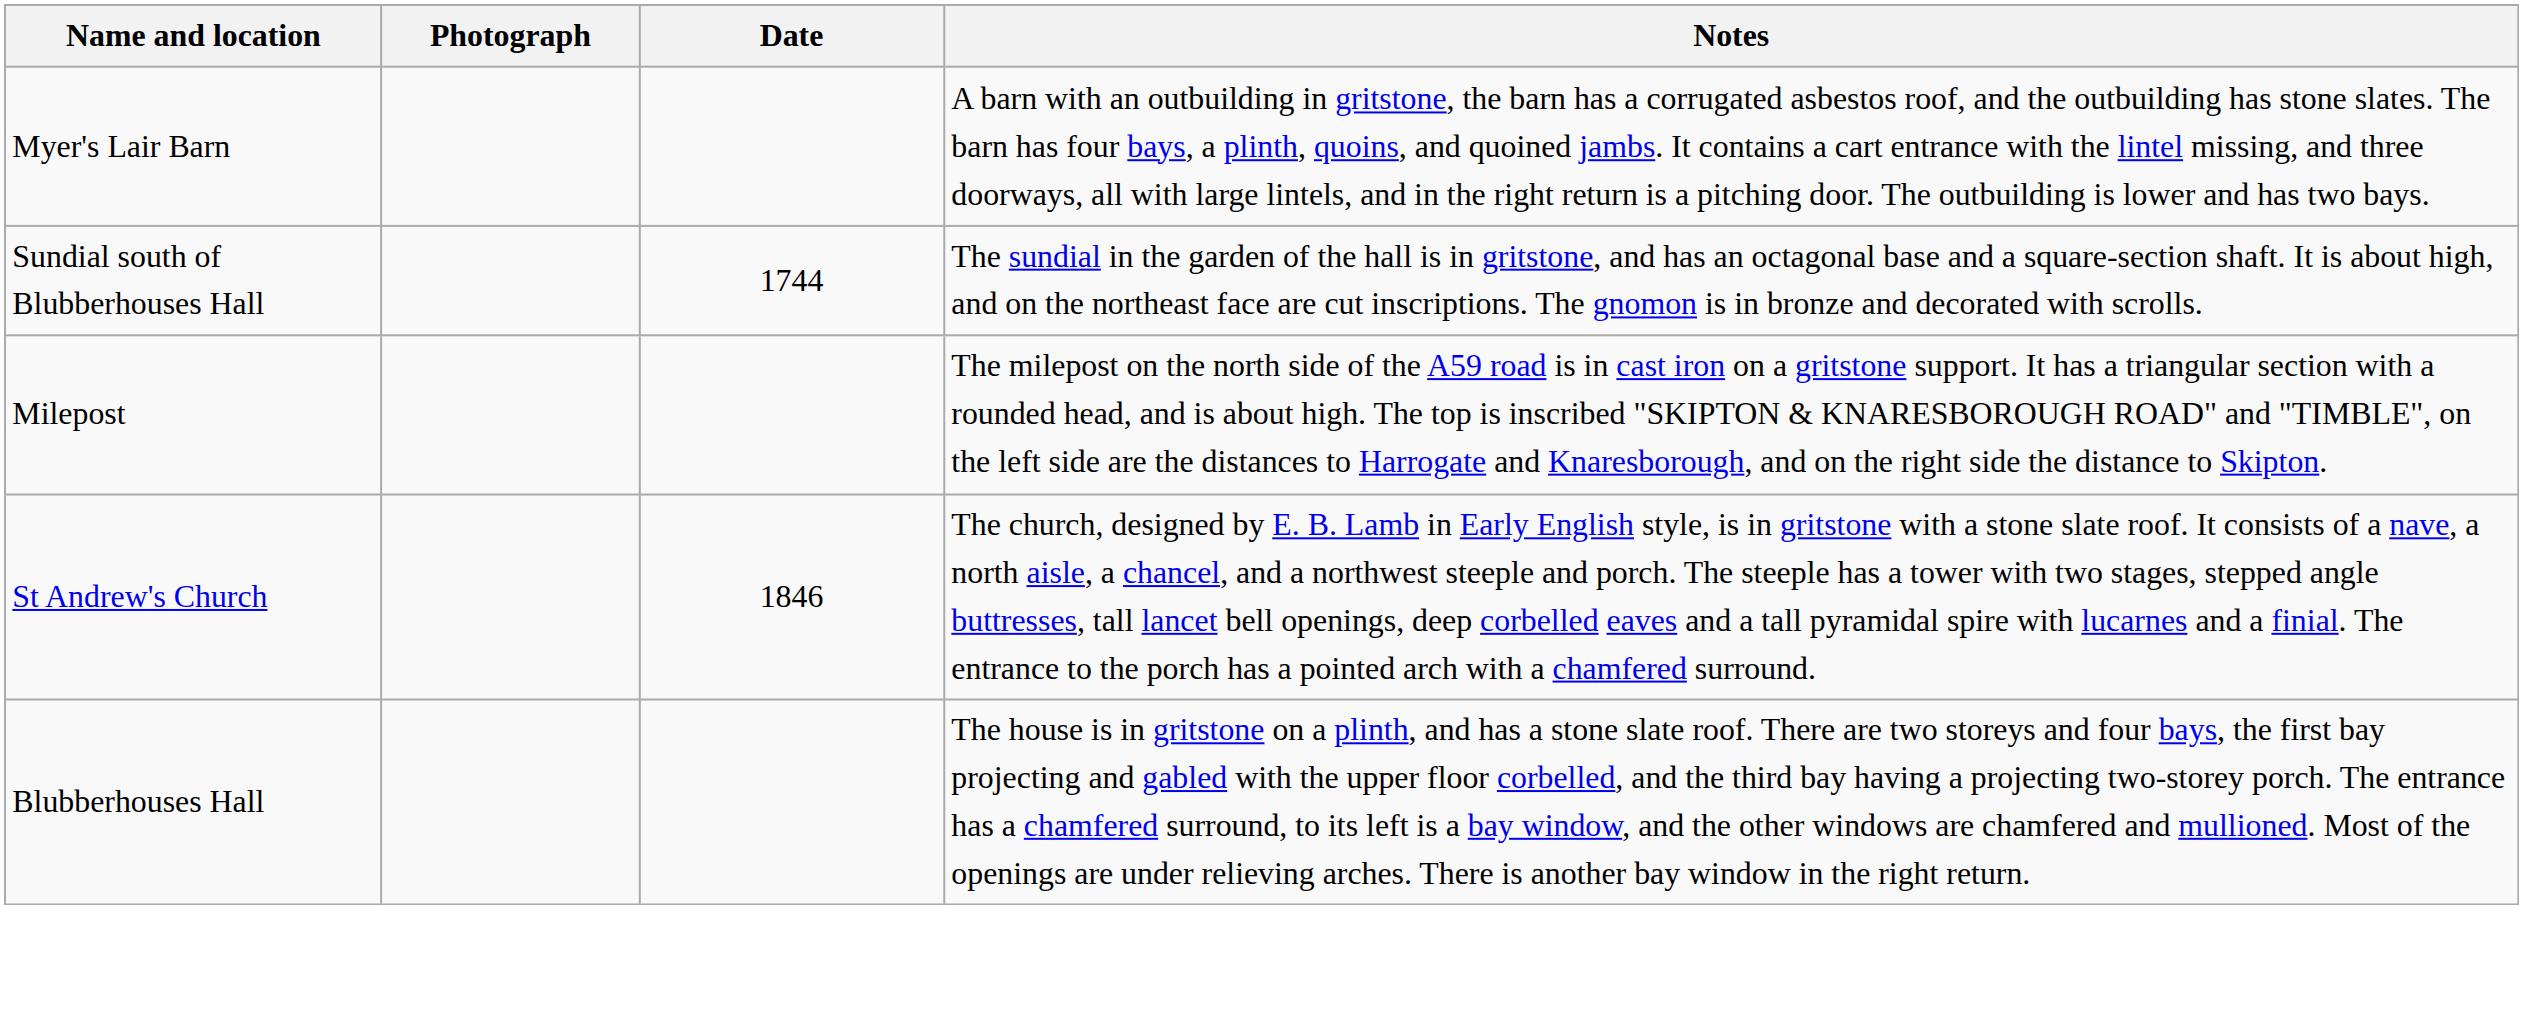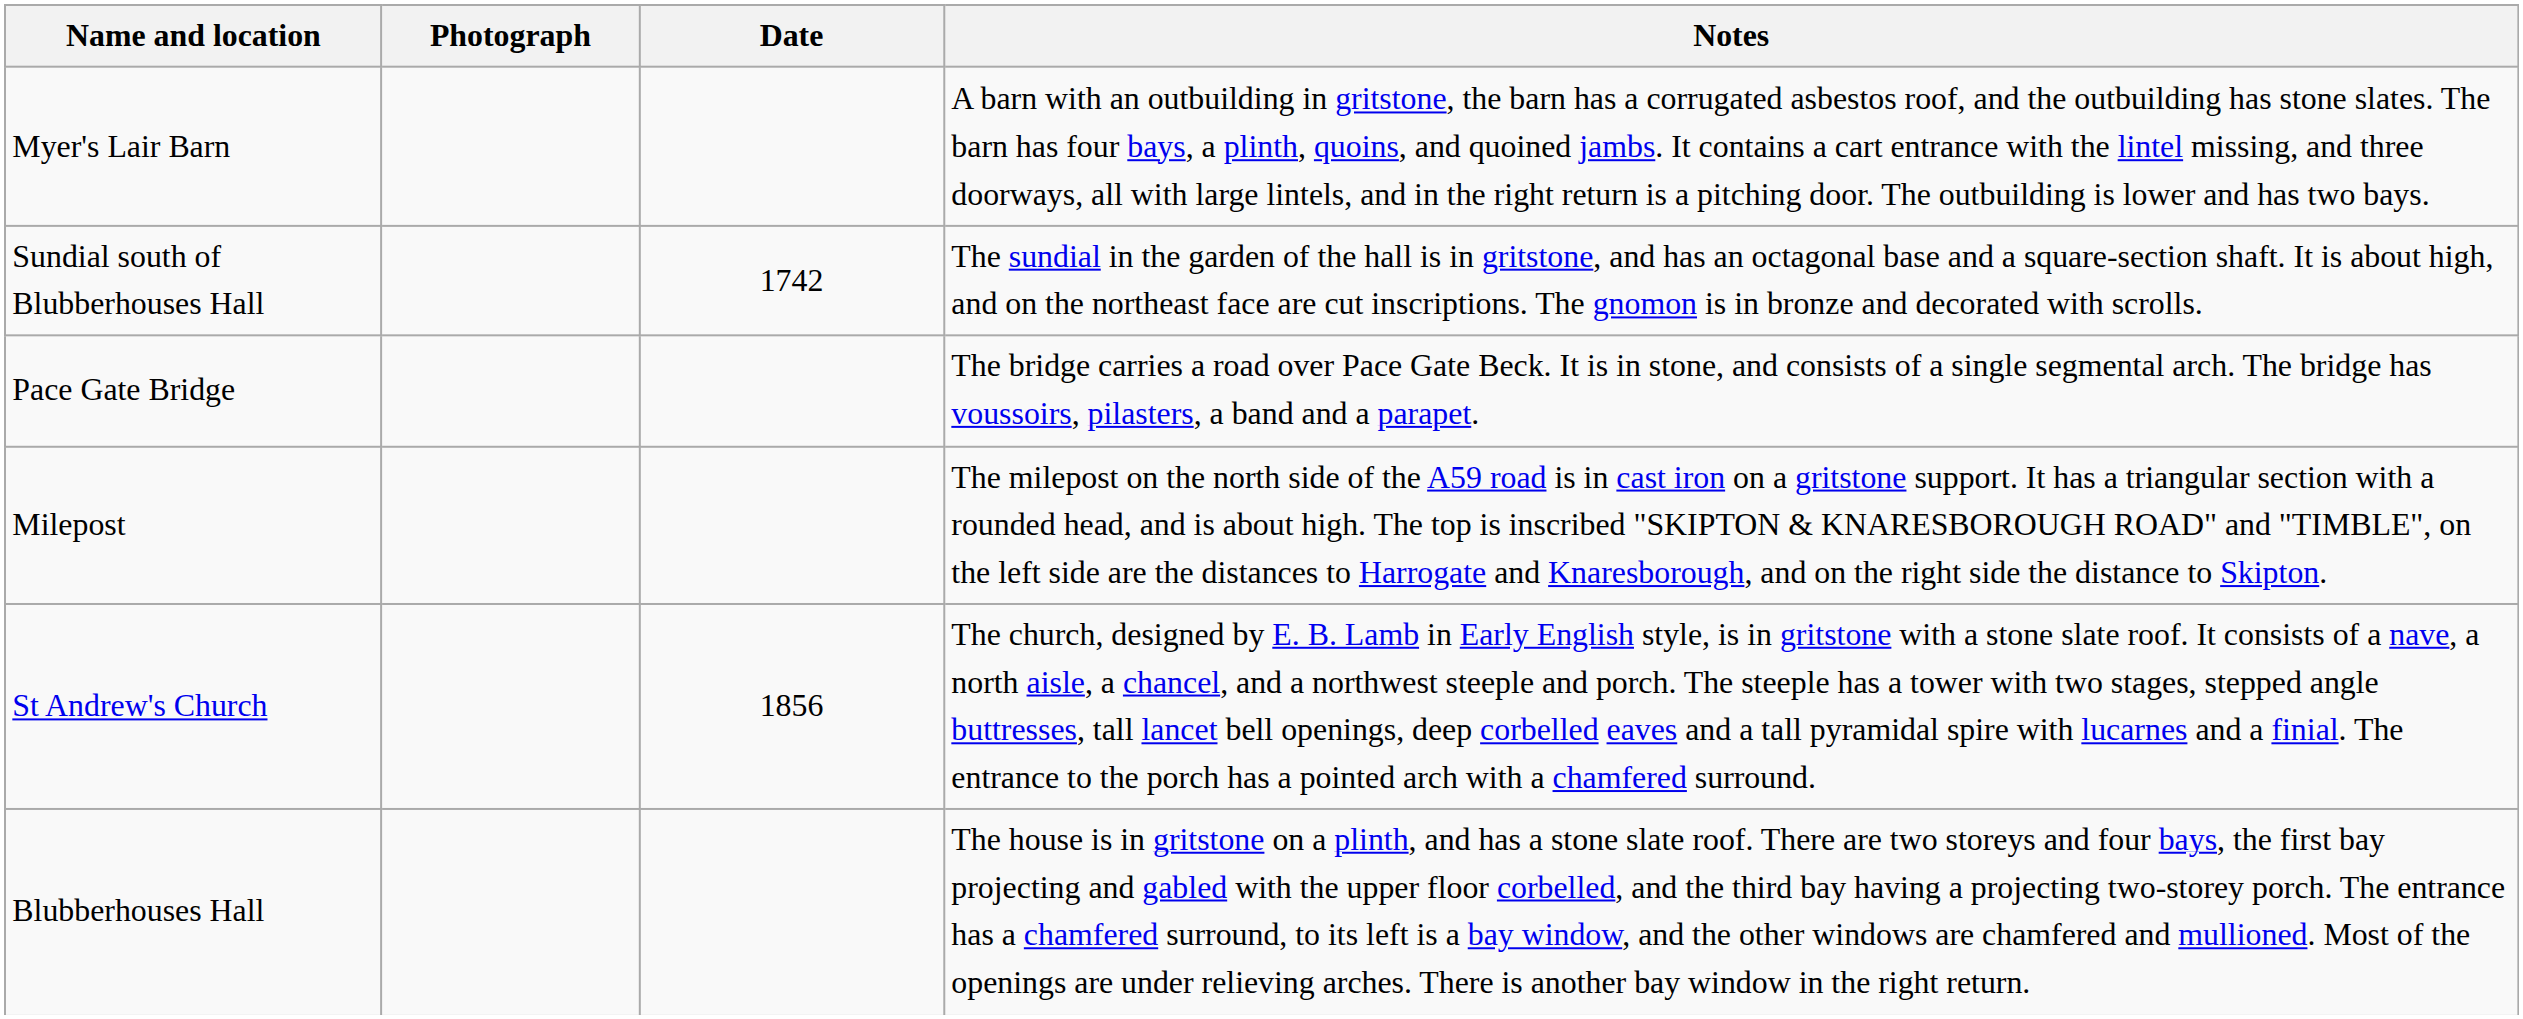(791, 279) 1744 -> (791, 279) 1742
+ row: (124, 390)
(791, 595) 1846 -> (791, 706) 1856
